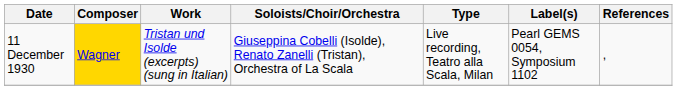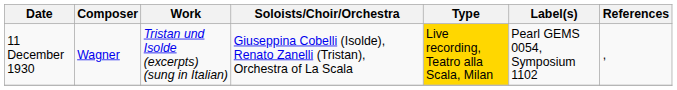(98, 54) gold background -> (98, 54) no background
(460, 54) no background -> (460, 54) gold background
